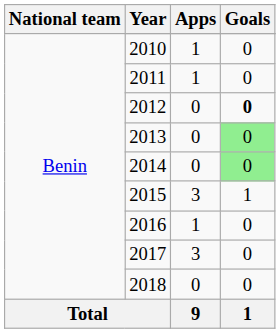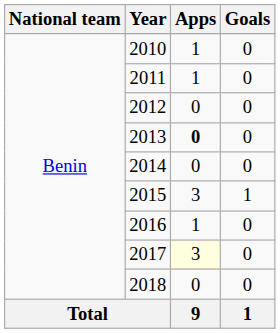(247, 107) bold -> (247, 107) normal
(196, 136) normal -> (196, 136) bold
(247, 136) lightgreen background -> (247, 136) no background
(247, 166) lightgreen background -> (247, 166) no background
(196, 254) no background -> (196, 254) lightyellow background
